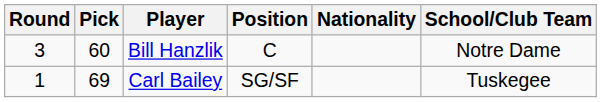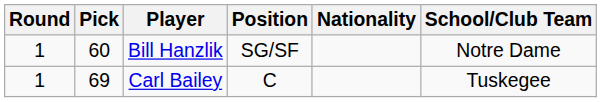(40, 50) 3 -> (40, 50) 1
(270, 50) C -> (270, 50) SG/SF
(270, 81) SG/SF -> (270, 81) C
